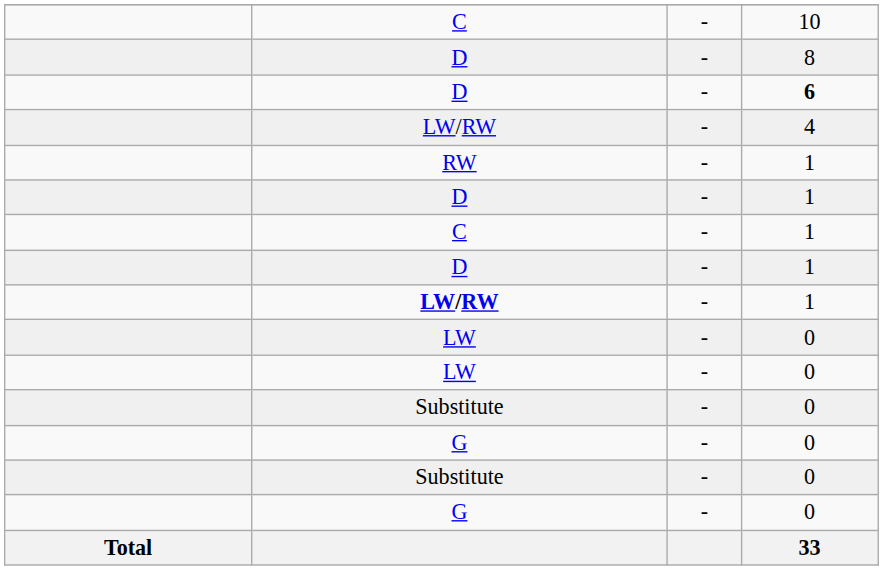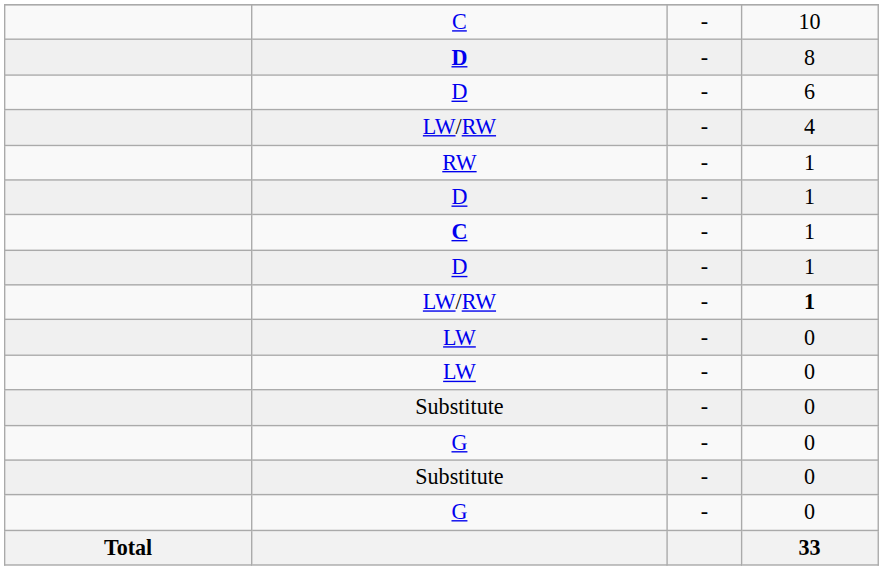(459, 57) normal -> (459, 57) bold
(810, 92) bold -> (810, 92) normal
(459, 232) normal -> (459, 232) bold
(459, 302) bold -> (459, 302) normal
(810, 302) normal -> (810, 302) bold
